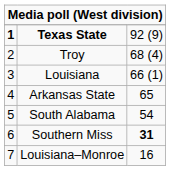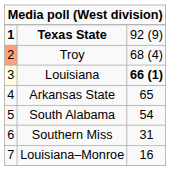(11, 55) no background -> (11, 55) lightsalmon background
(11, 75) no background -> (11, 75) lightyellow background
(147, 75) normal -> (147, 75) bold
(147, 135) bold -> (147, 135) normal
